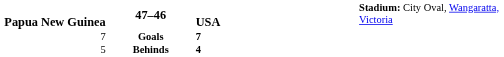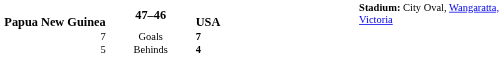(151, 43) bold -> (151, 43) normal
